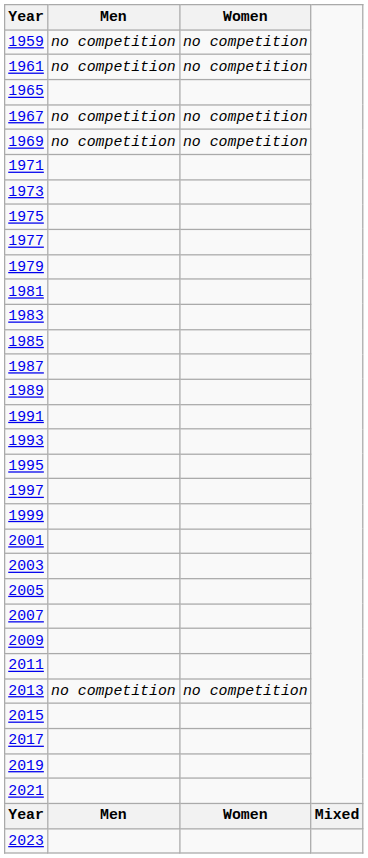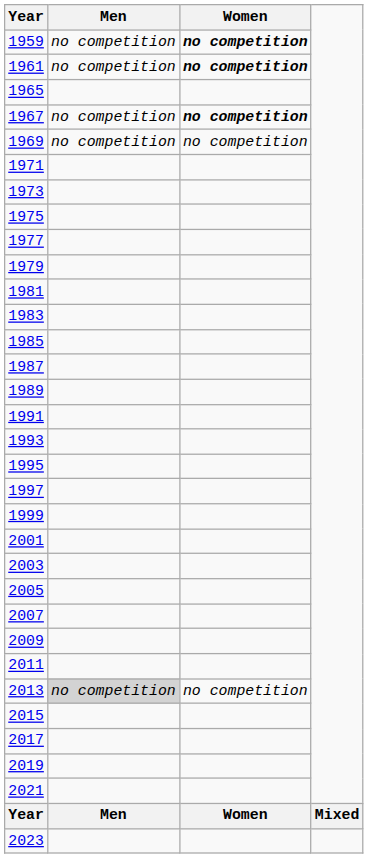(245, 42) normal -> (245, 42) bold
(245, 67) normal -> (245, 67) bold
(245, 117) normal -> (245, 117) bold
(113, 691) no background -> (113, 691) lightgrey background
